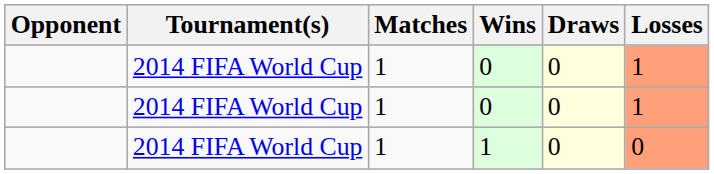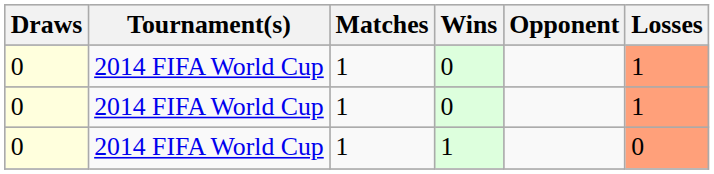columns swapped: (66, 24) <-> (584, 24)
